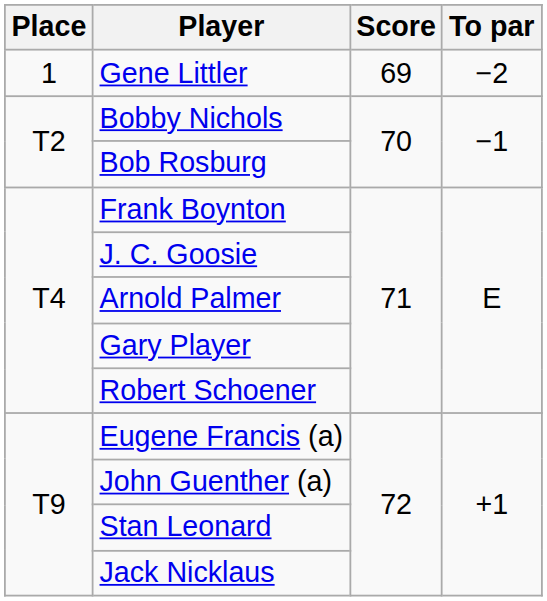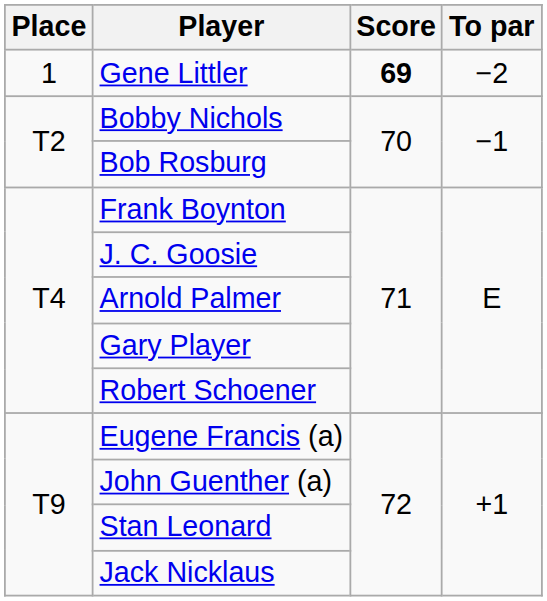(396, 72) normal -> (396, 72) bold
